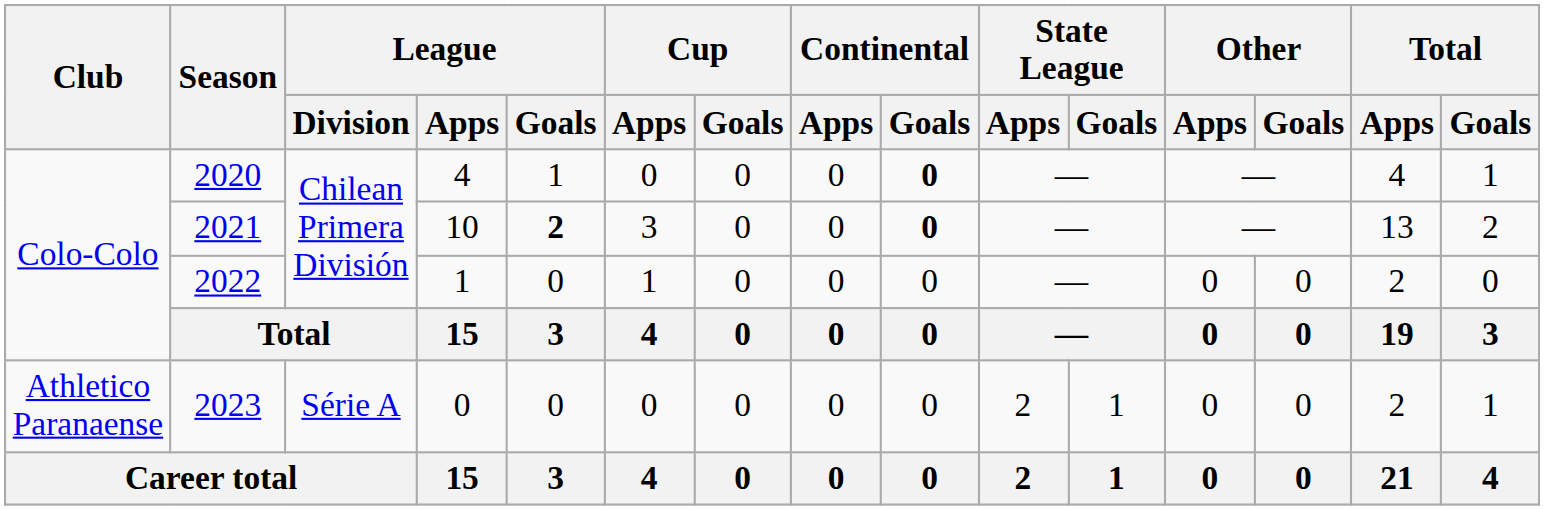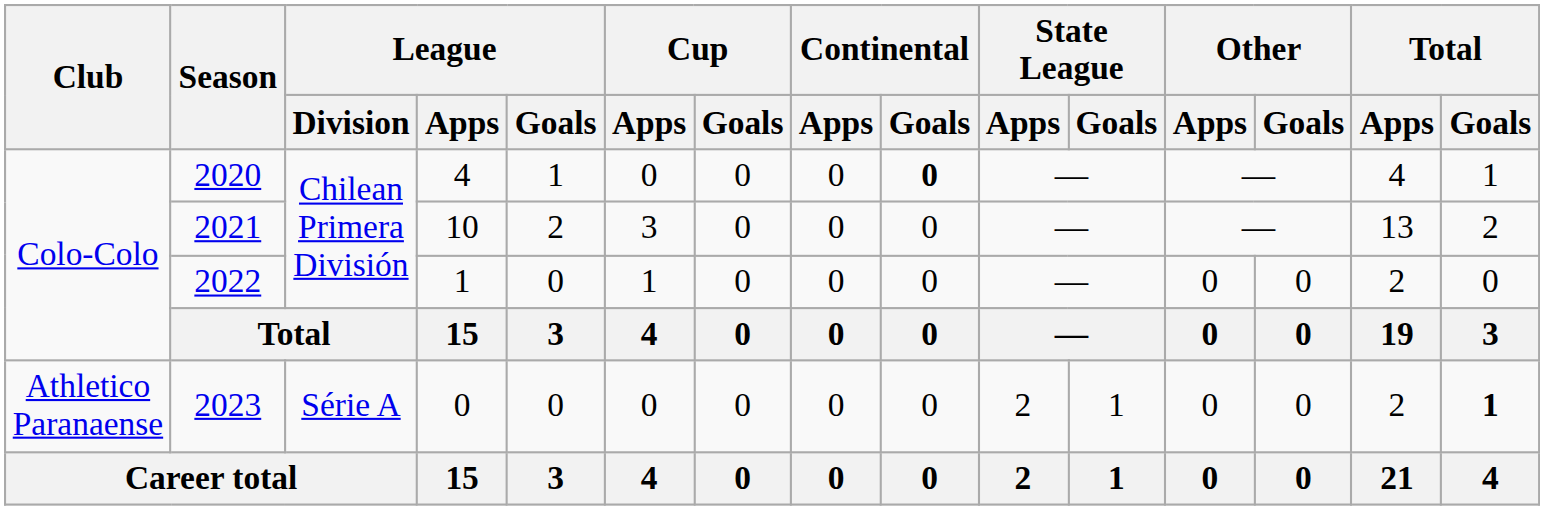(556, 227) bold -> (556, 227) normal
(930, 227) bold -> (930, 227) normal
(1490, 405) normal -> (1490, 405) bold
